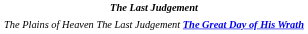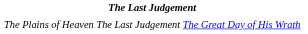(243, 24) bold -> (242, 24) normal
